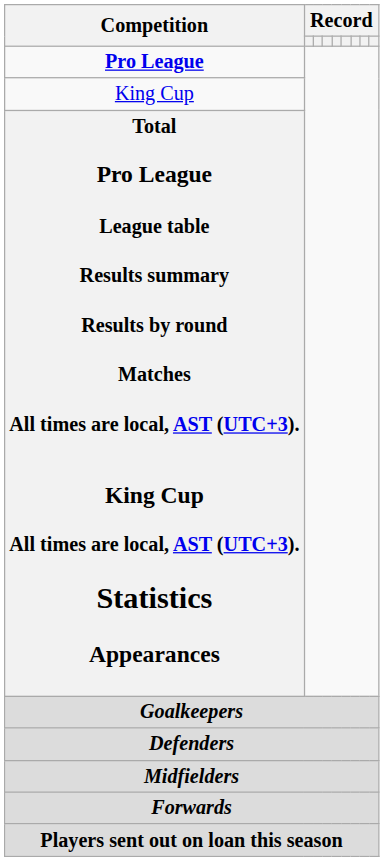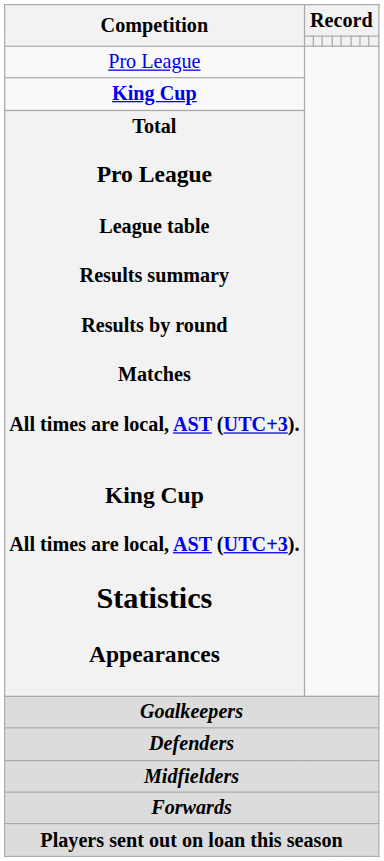(154, 61) bold -> (154, 61) normal
(154, 93) normal -> (154, 93) bold
